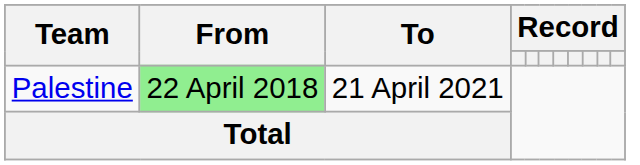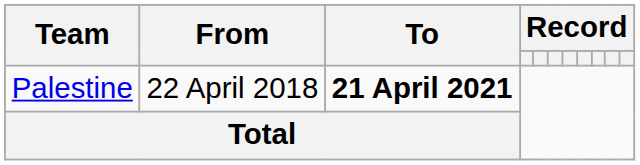(232, 88) lightgreen background -> (232, 88) no background
(418, 88) normal -> (422, 88) bold
